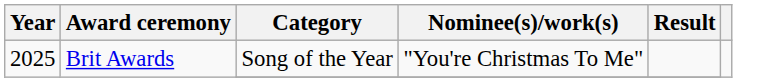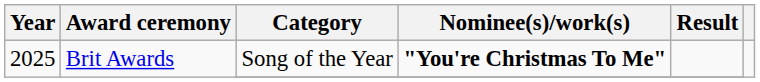(523, 58) normal -> (535, 58) bold
